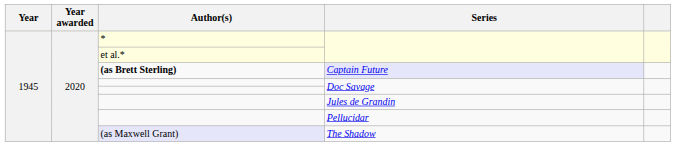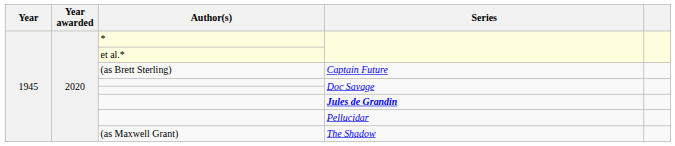(138, 70) bold -> (136, 70) normal
(357, 70) lavender background -> (357, 70) no background
(361, 102) normal -> (362, 102) bold
(139, 133) lavender background -> (139, 133) no background
